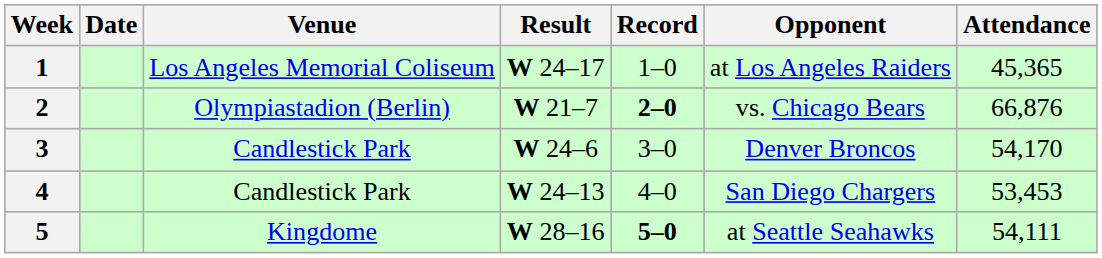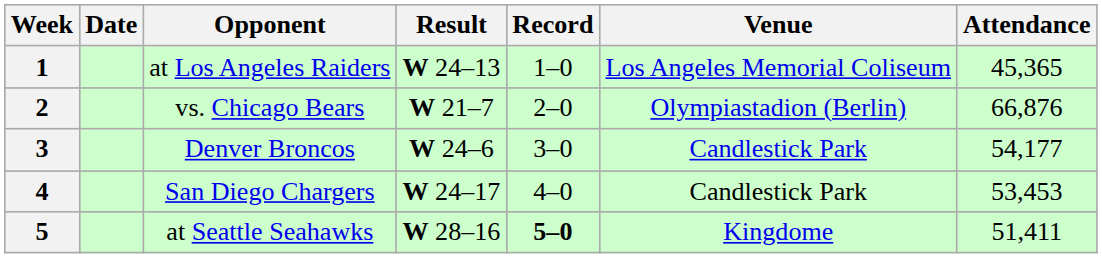columns swapped: (830, 25) <-> (322, 25)
(556, 66) W 24–17 -> (451, 66) W 24–13
(657, 107) bold -> (553, 107) normal
(1027, 149) 54,170 -> (1027, 149) 54,177
(556, 190) W 24–13 -> (451, 190) W 24–17
(1027, 231) 54,111 -> (1027, 231) 51,411
